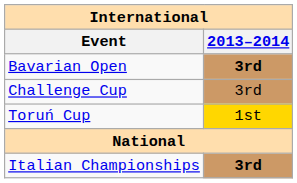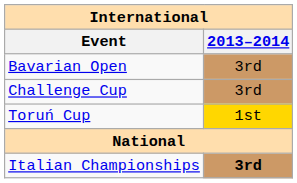(248, 67) bold -> (248, 67) normal
